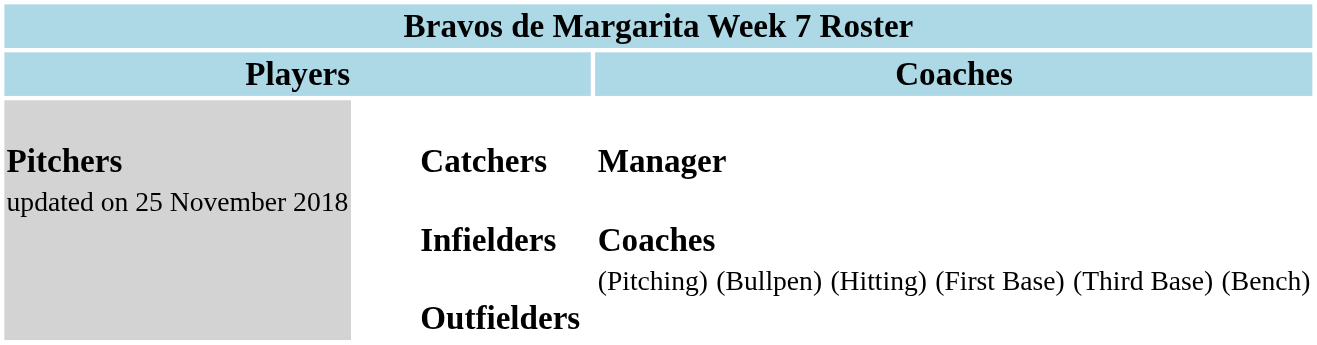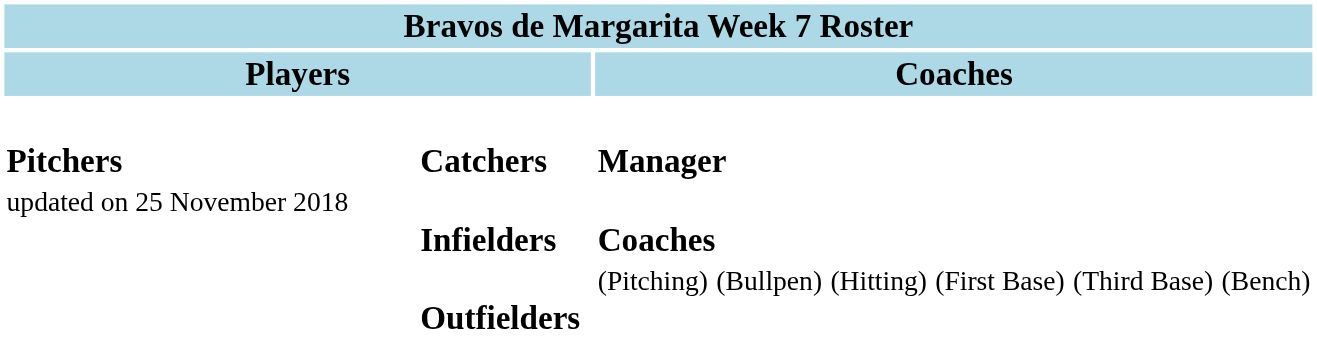(177, 180) lightgrey background -> (177, 180) no background
